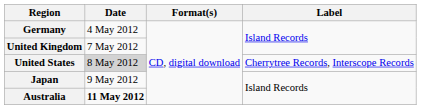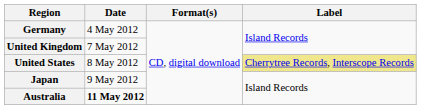(113, 63) lightgrey background -> (113, 63) no background
(329, 63) no background -> (329, 63) khaki background
